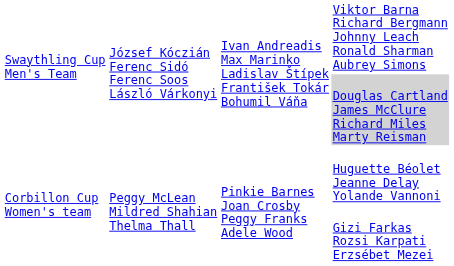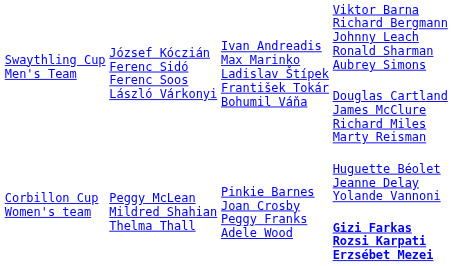(390, 117) lightgrey background -> (390, 117) no background
(383, 241) normal -> (383, 241) bold
